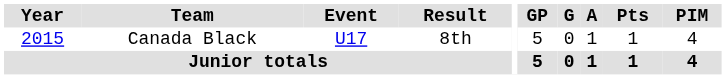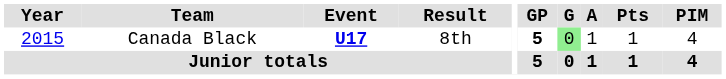(351, 39) normal -> (351, 39) bold
(537, 39) normal -> (537, 39) bold
(569, 39) no background -> (569, 39) lightgreen background
